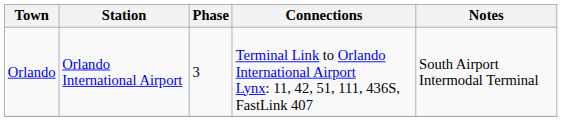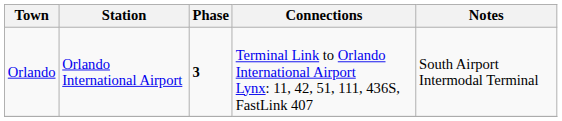(196, 71) normal -> (196, 71) bold
